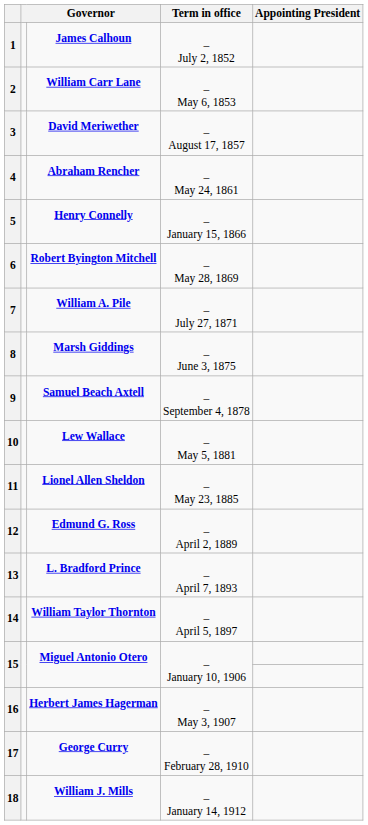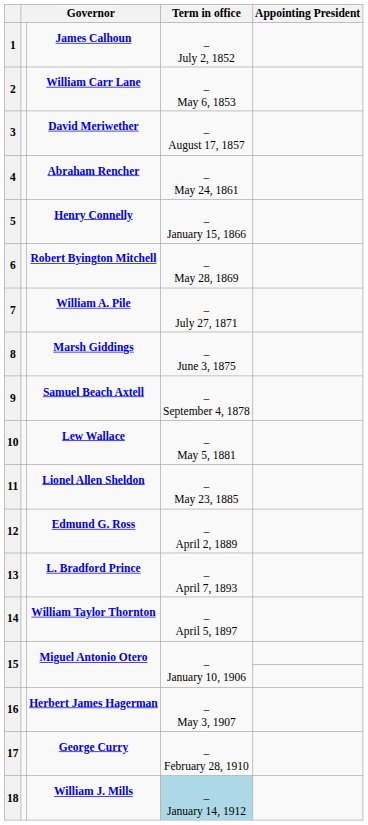(206, 804) no background -> (206, 804) lightblue background
